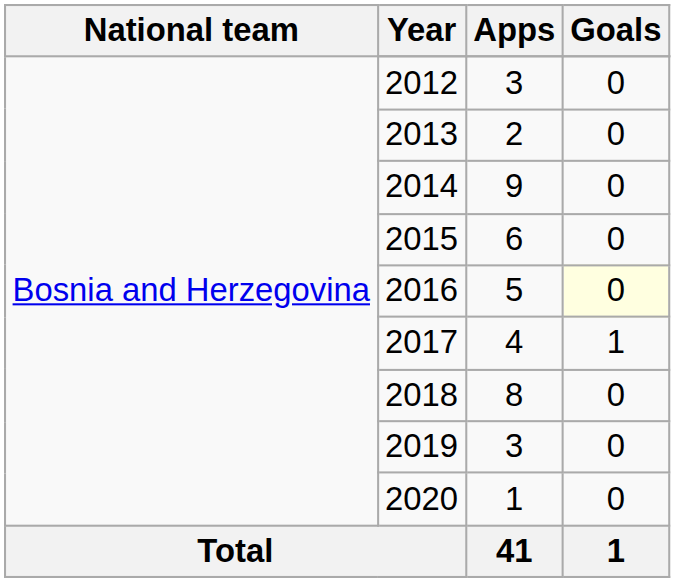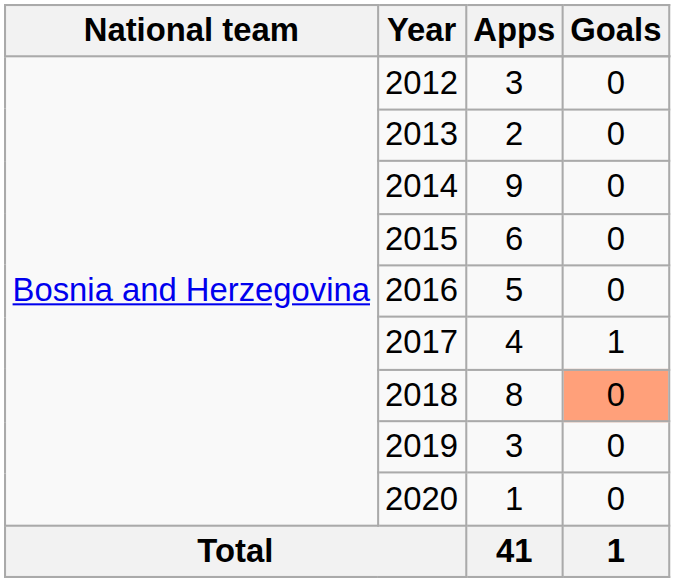(616, 290) lightyellow background -> (616, 290) no background
(616, 394) no background -> (616, 394) lightsalmon background
